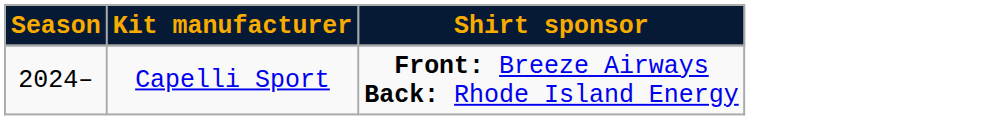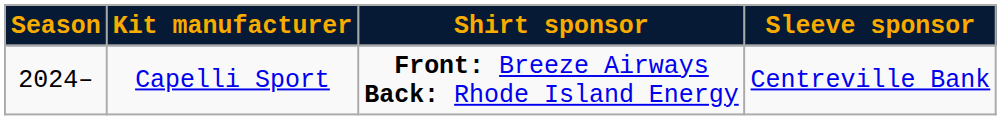+ column: (870, 25)
